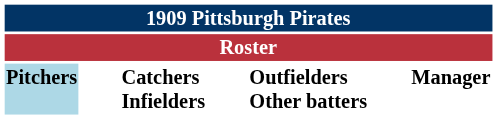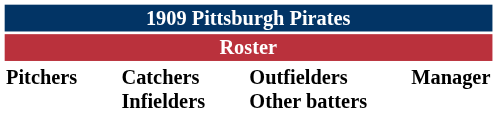(42, 76) lightblue background -> (42, 76) no background
